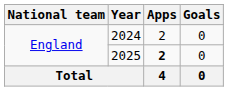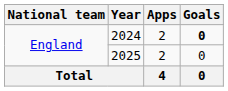(202, 35) normal -> (202, 35) bold
(162, 55) bold -> (162, 55) normal
